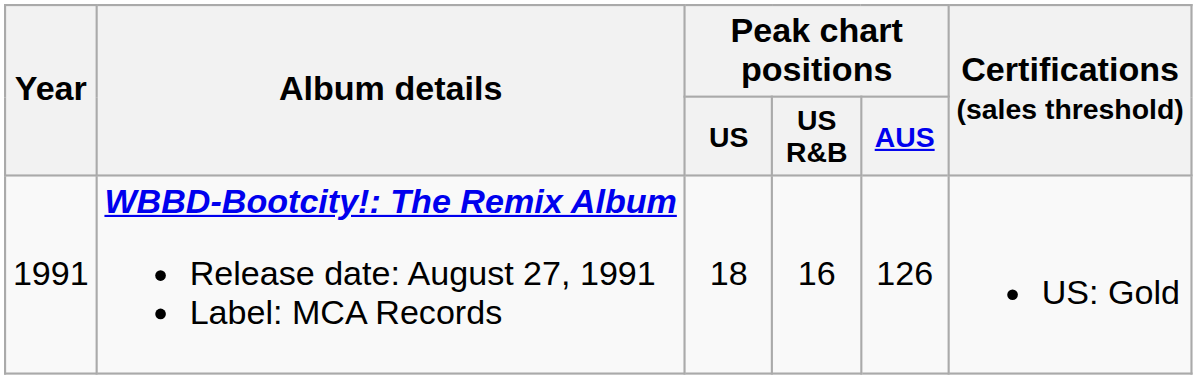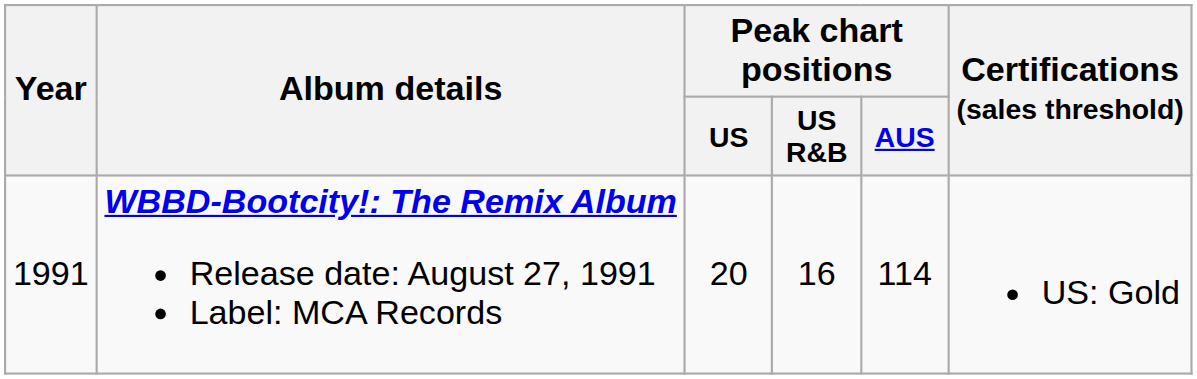(729, 273) 18 -> (729, 273) 20
(905, 273) 126 -> (905, 273) 114
